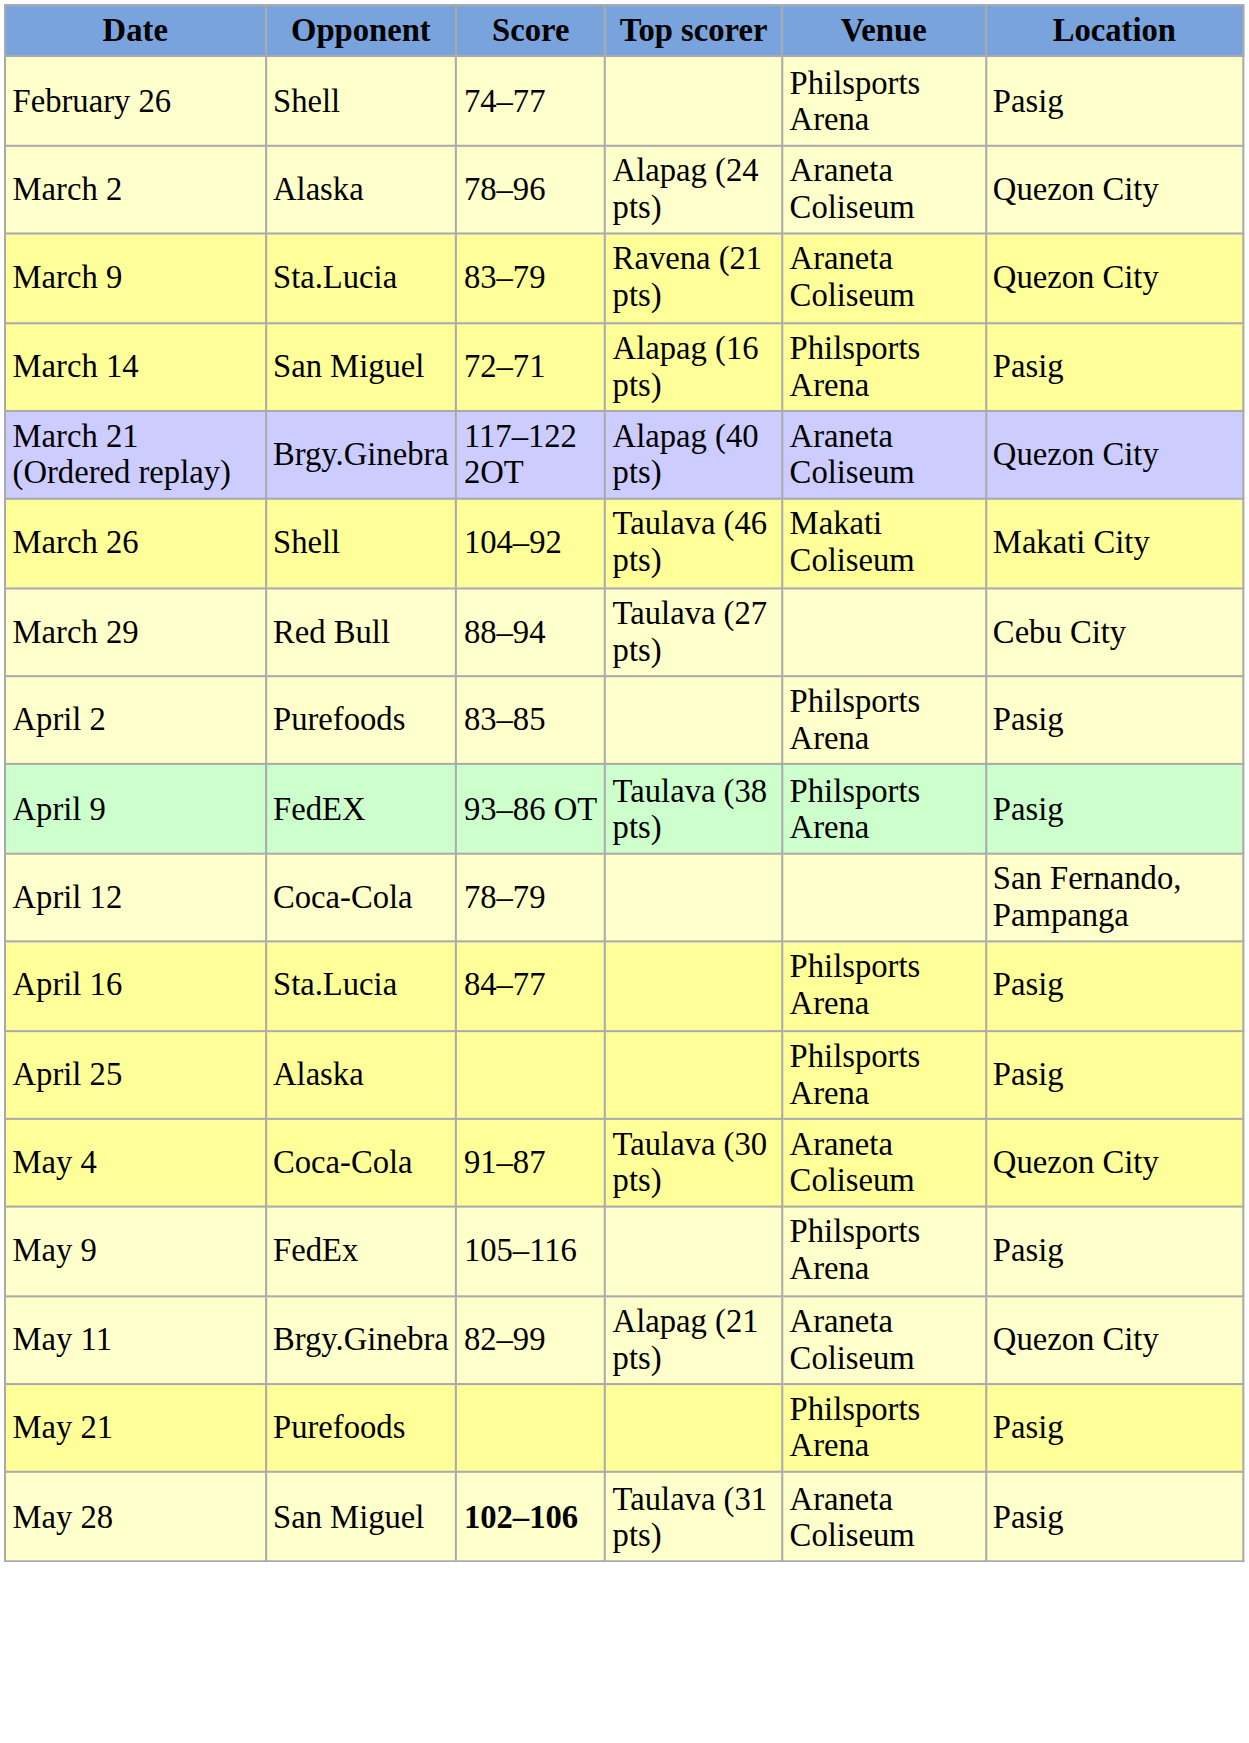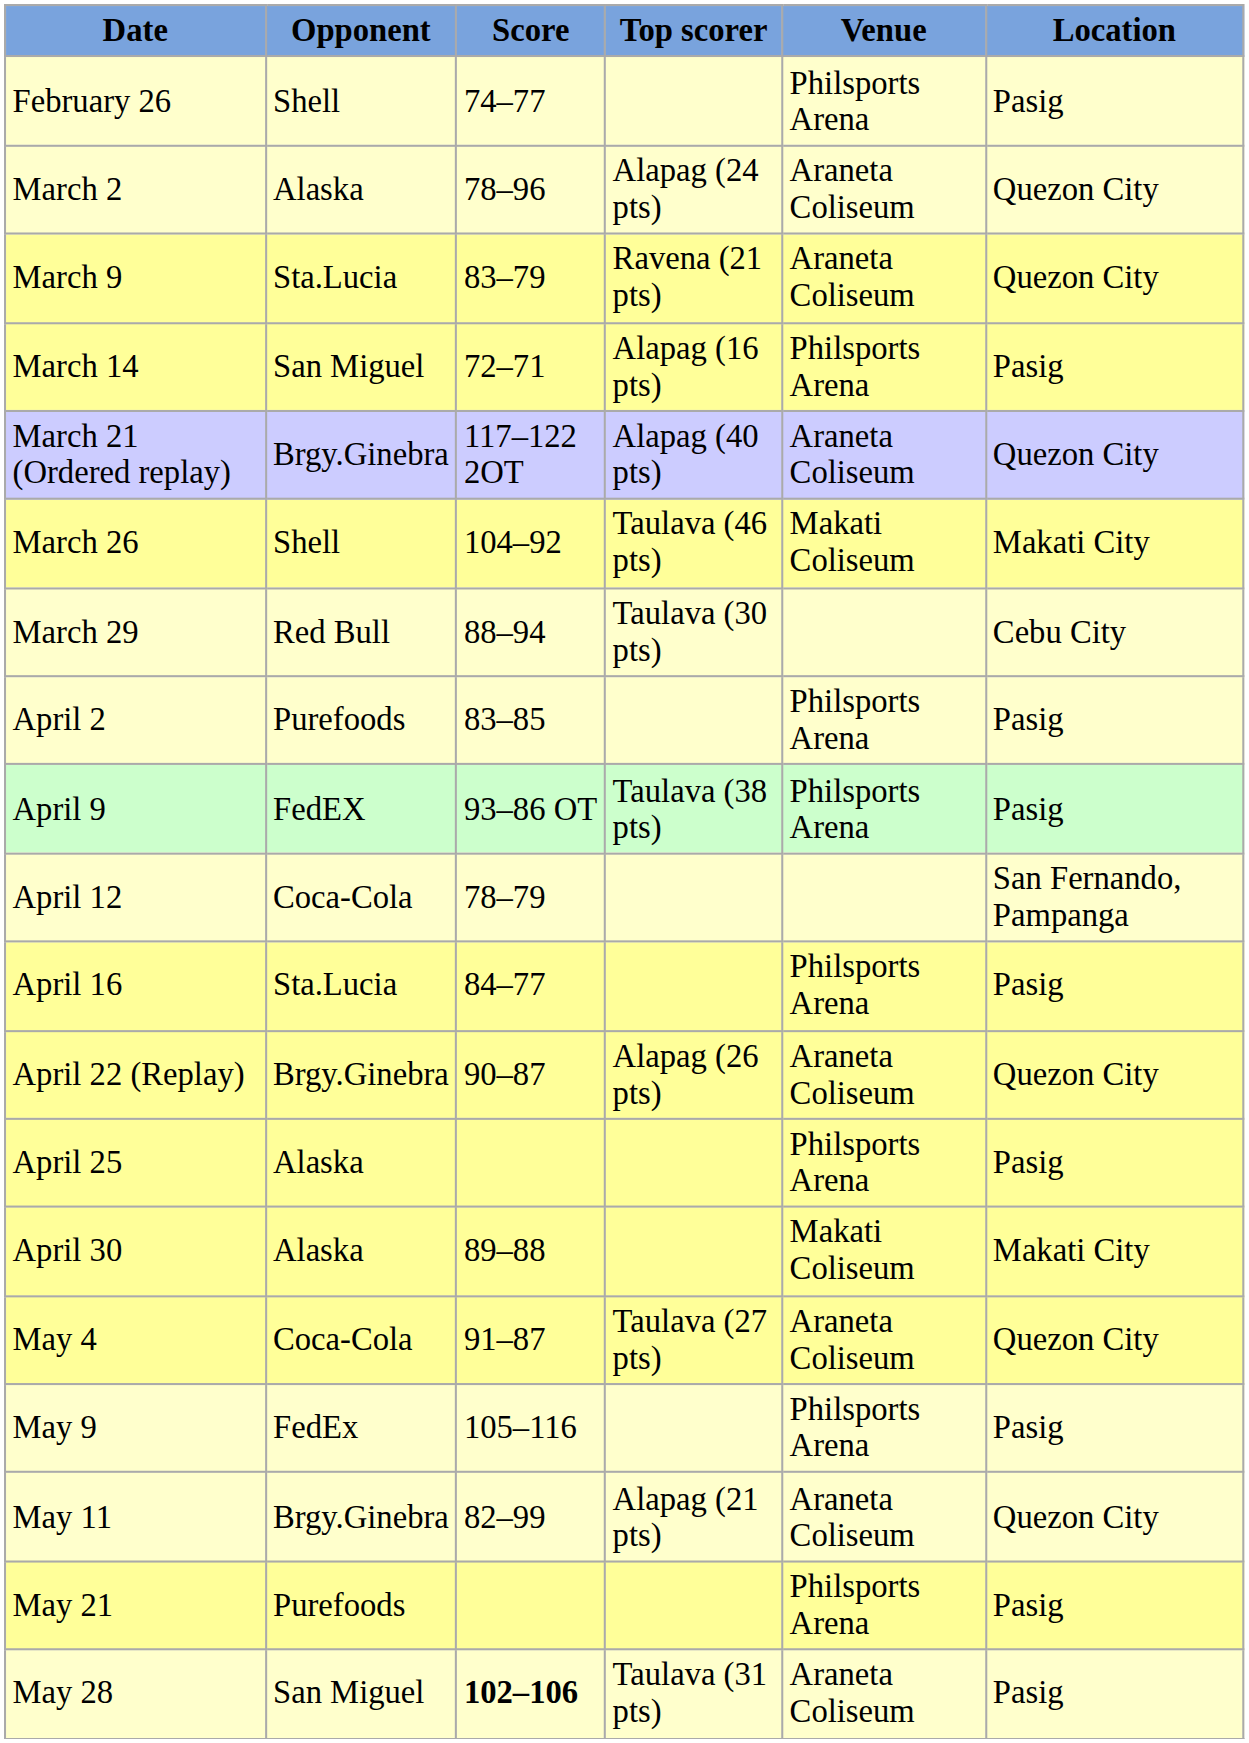(690, 631) Taulava (27 pts) -> (690, 631) Taulava (30 pts)
+ row: (129, 1073)
+ row: (67, 1250)
(690, 1162) Taulava (30 pts) -> (690, 1339) Taulava (27 pts)
